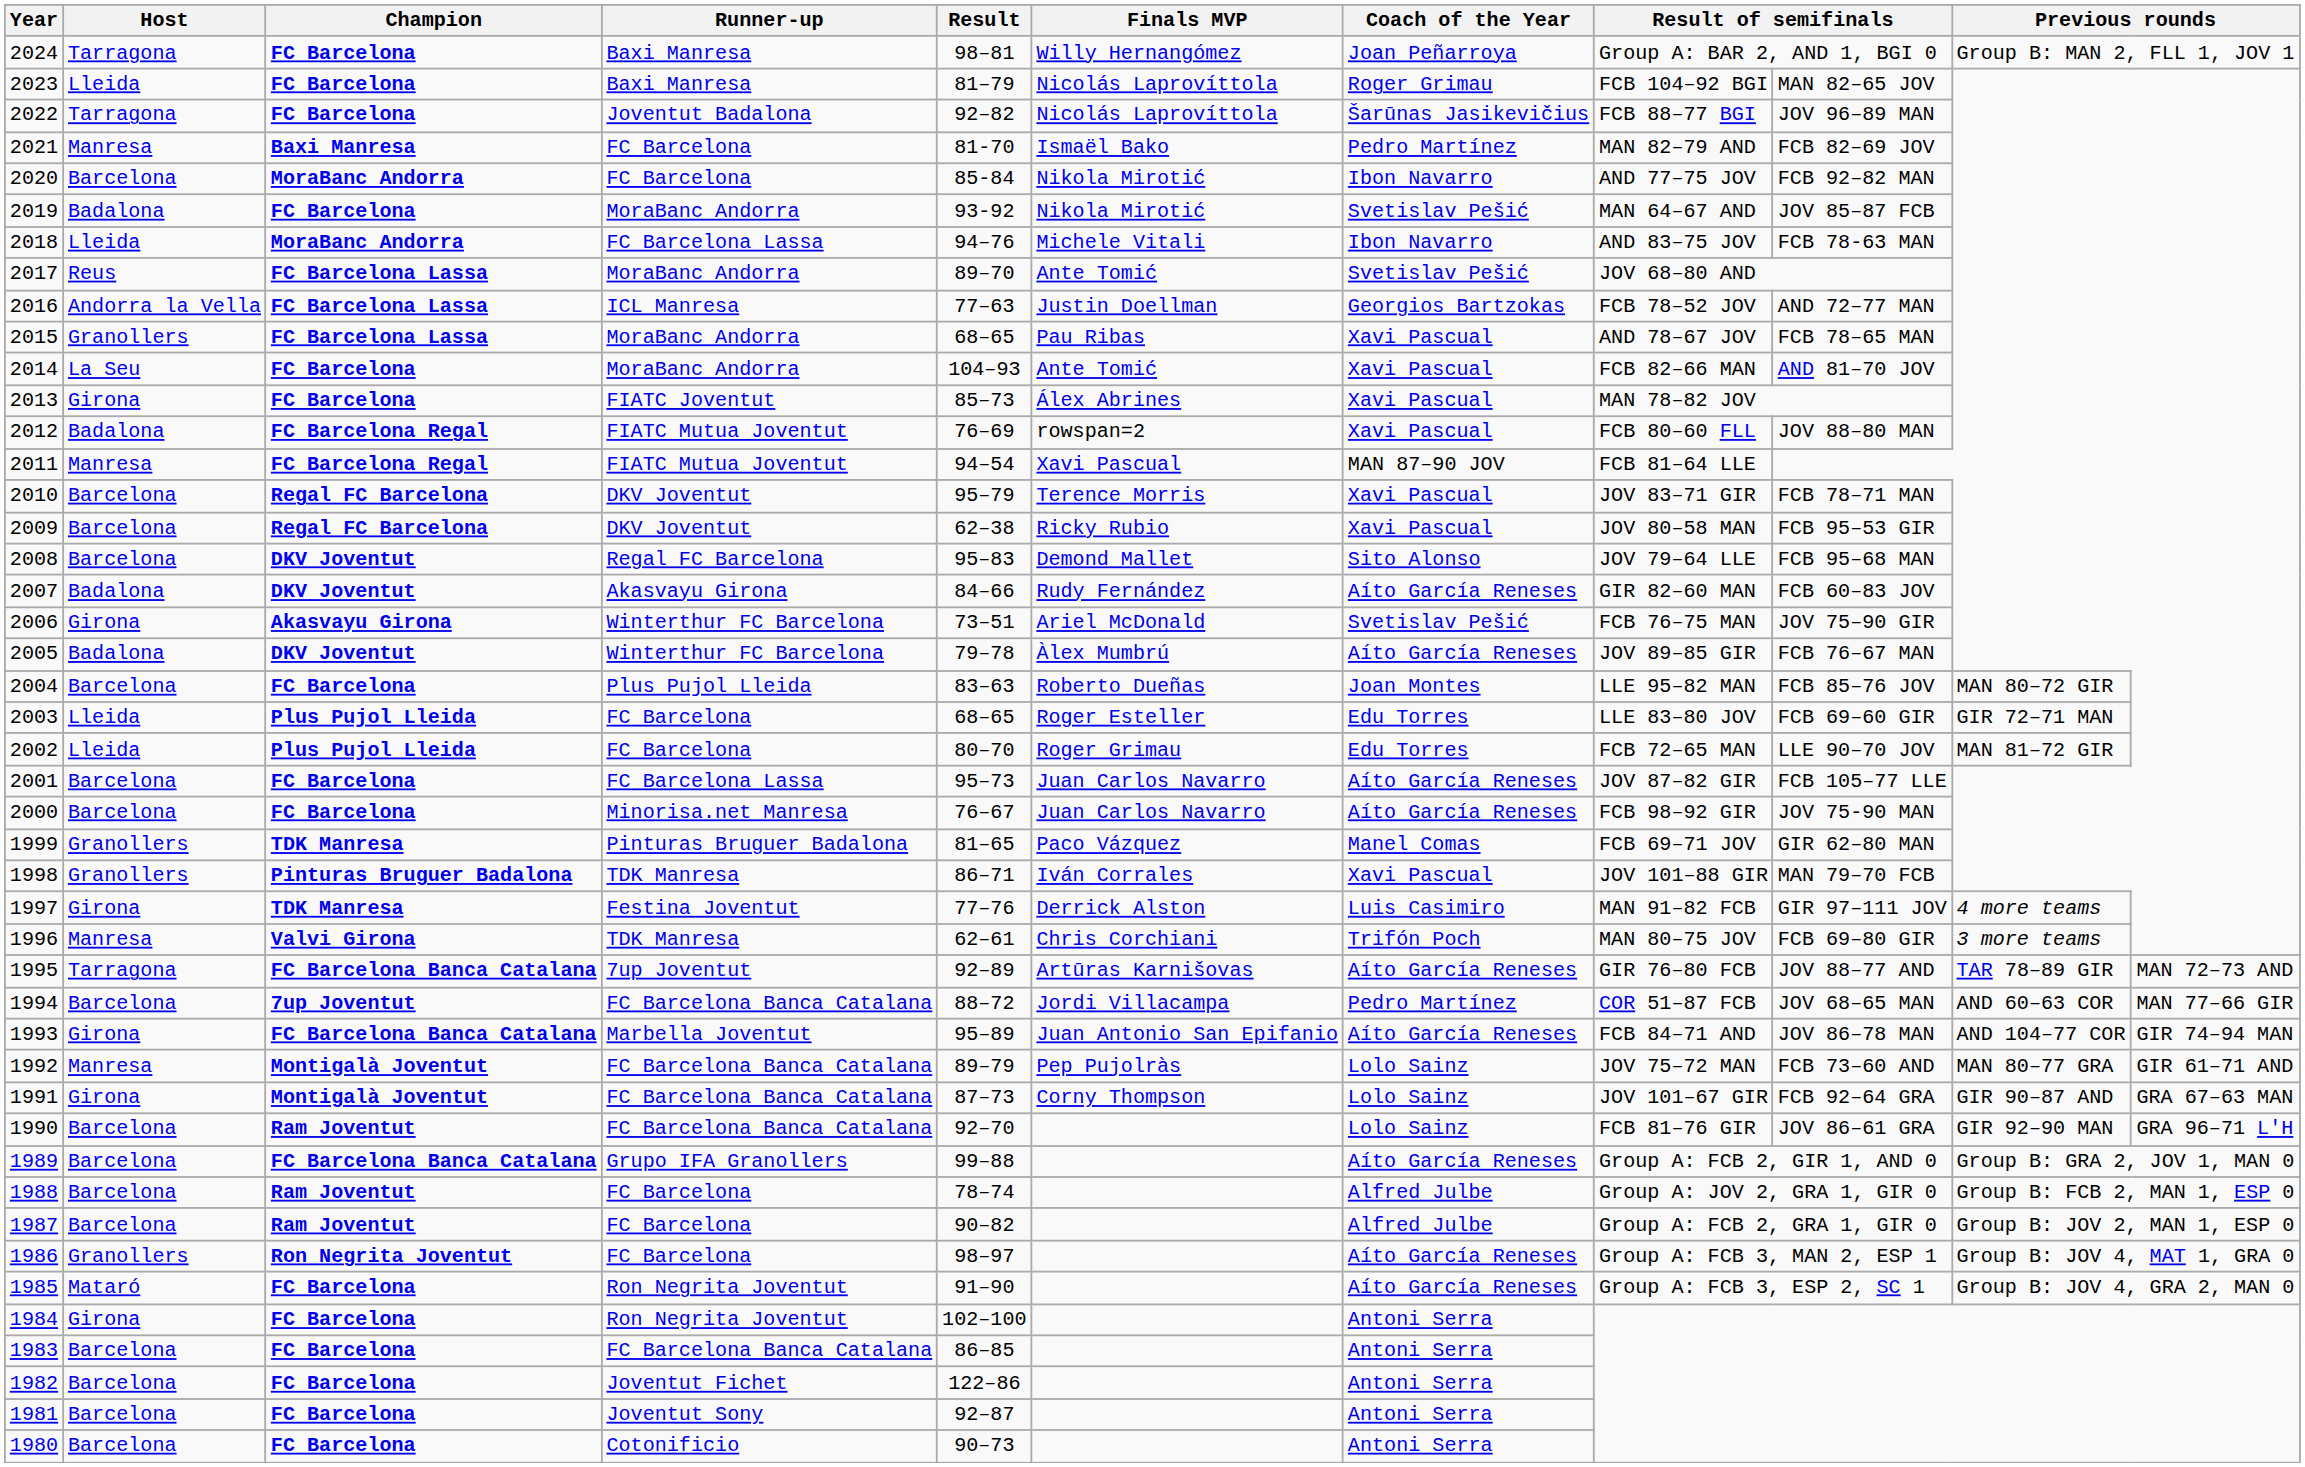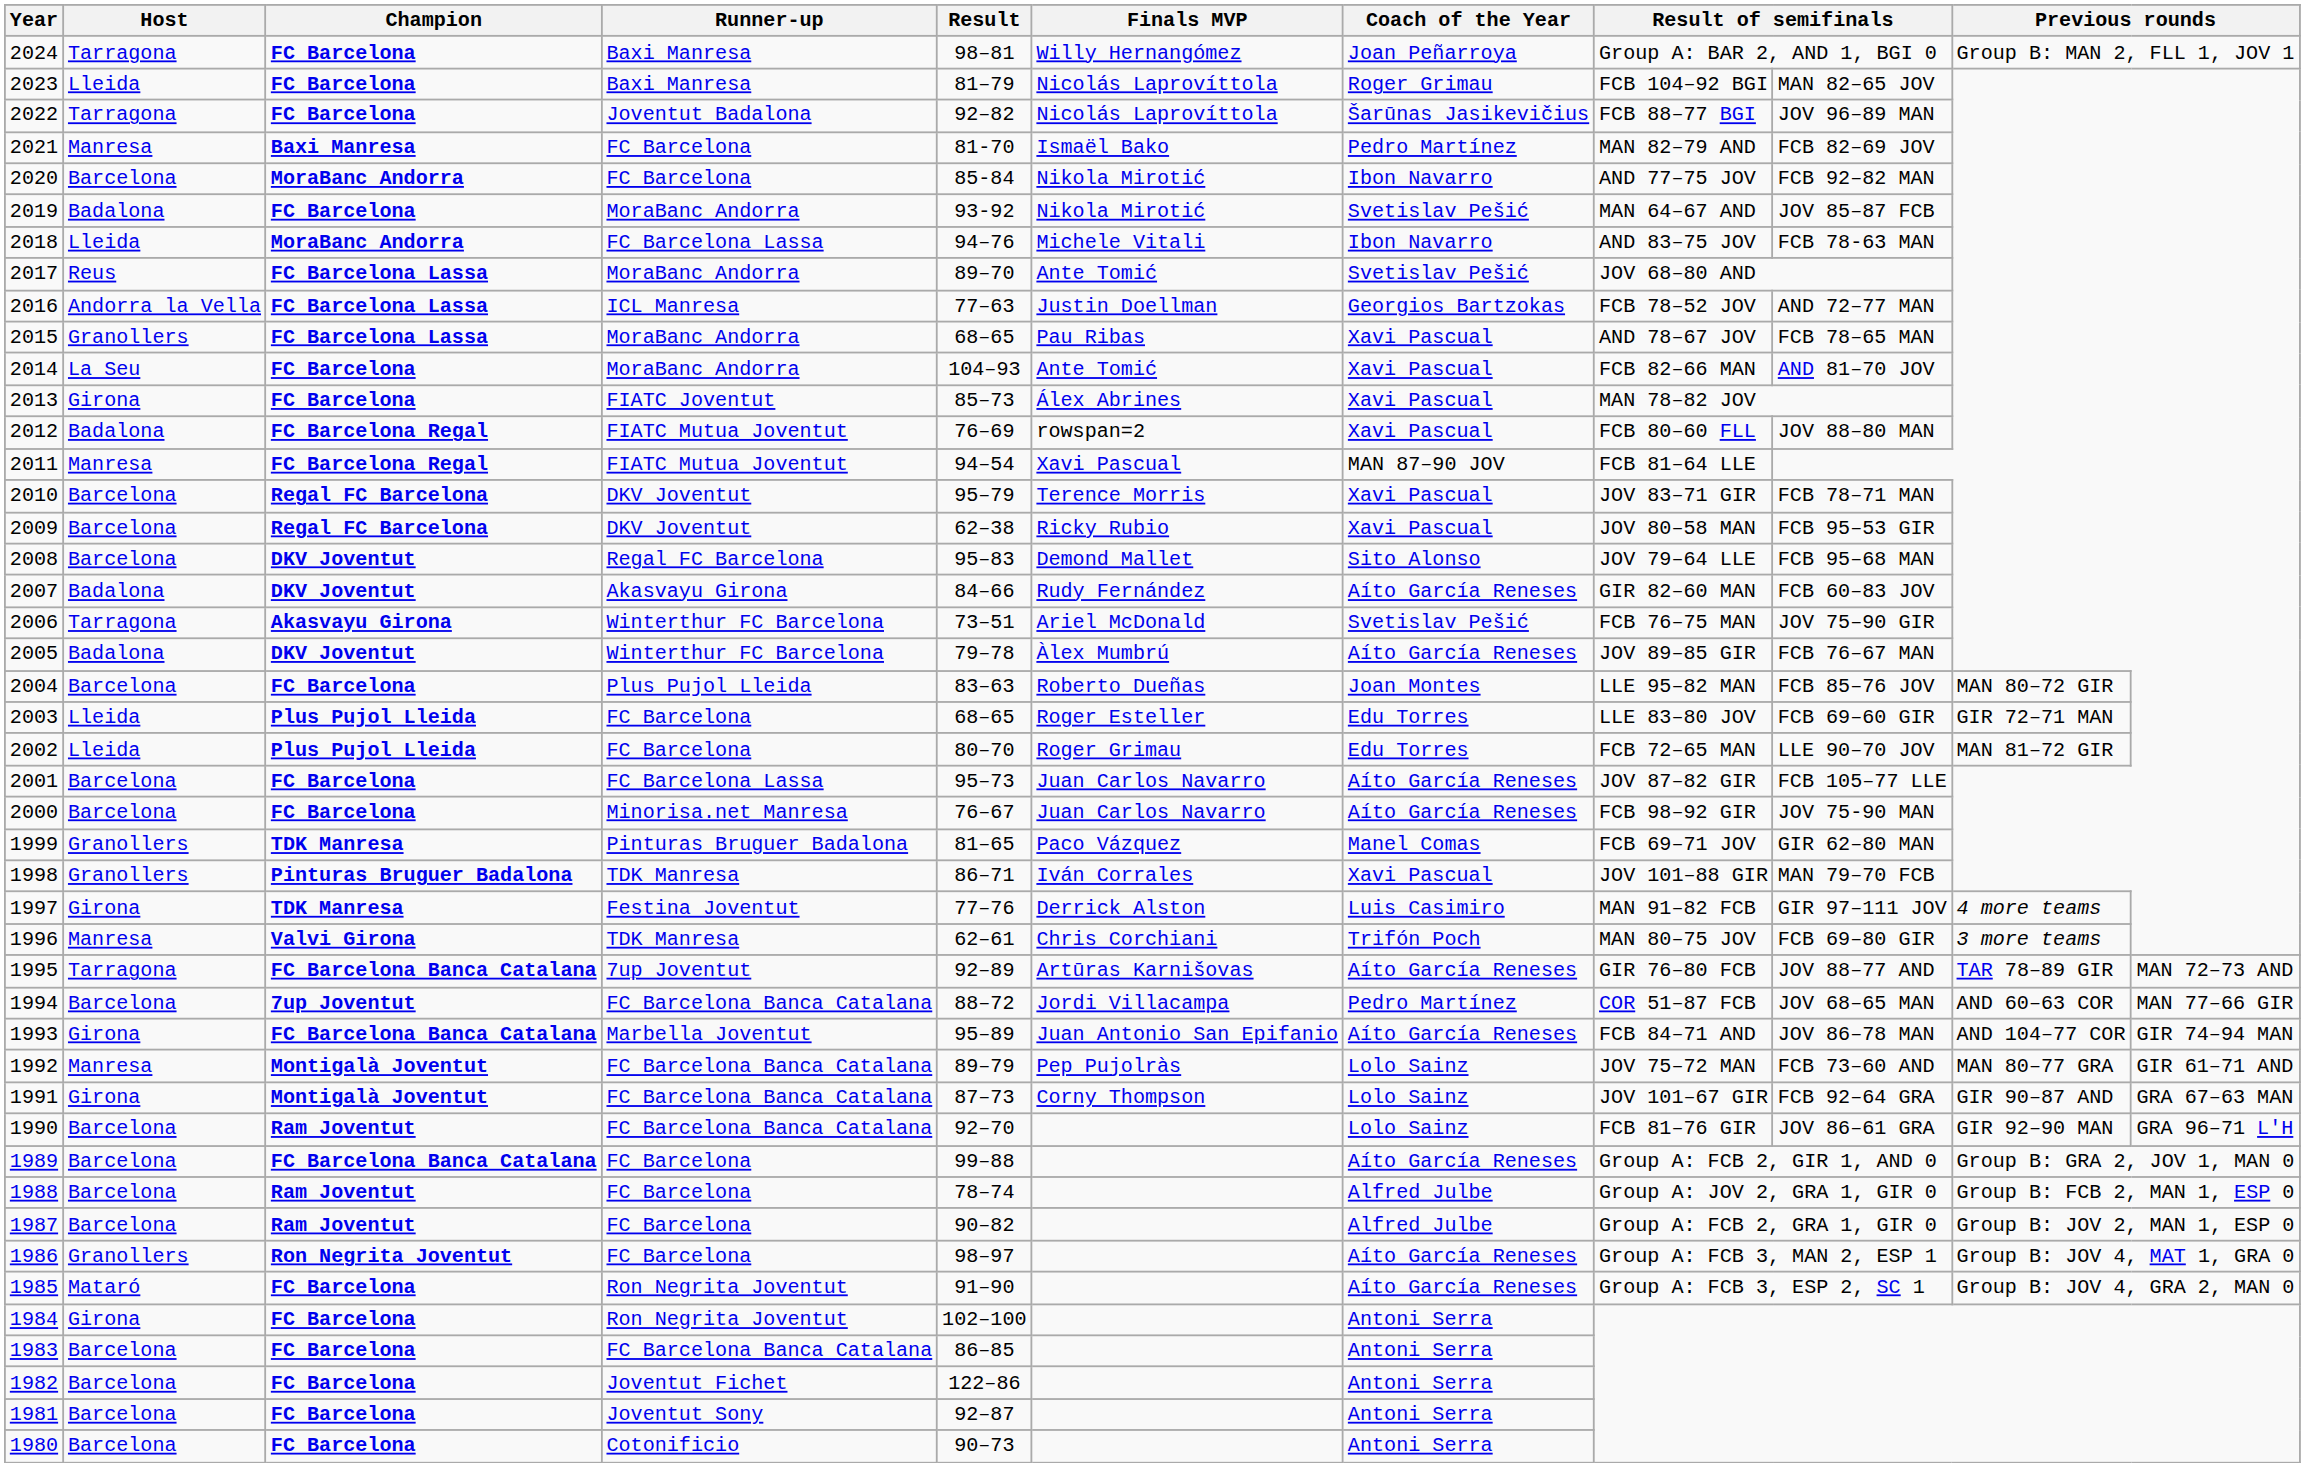(104, 623) Girona -> (122, 623) Tarragona
(727, 1161) Grupo IFA Granollers -> (679, 1161) FC Barcelona
